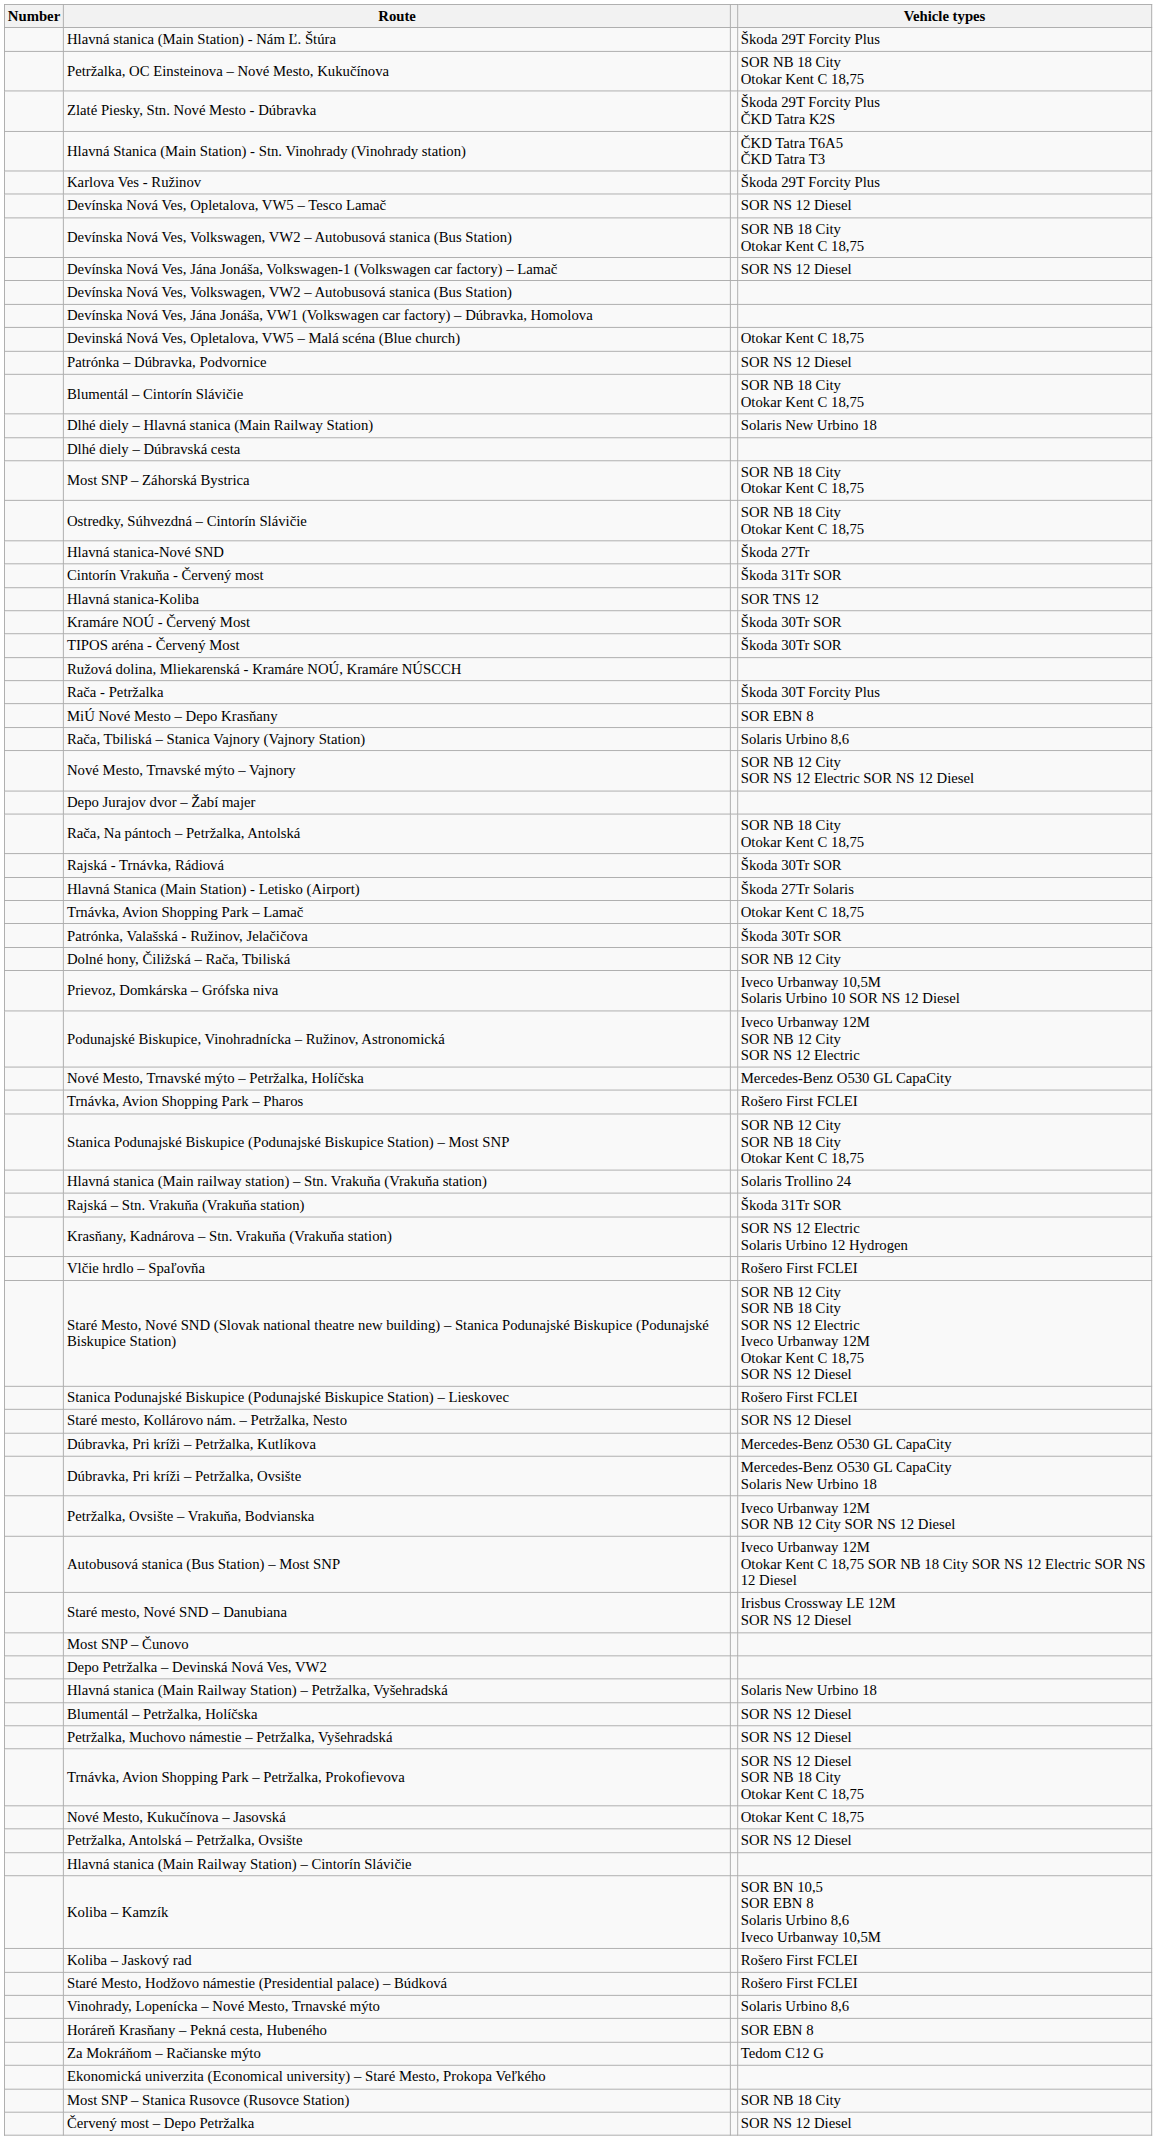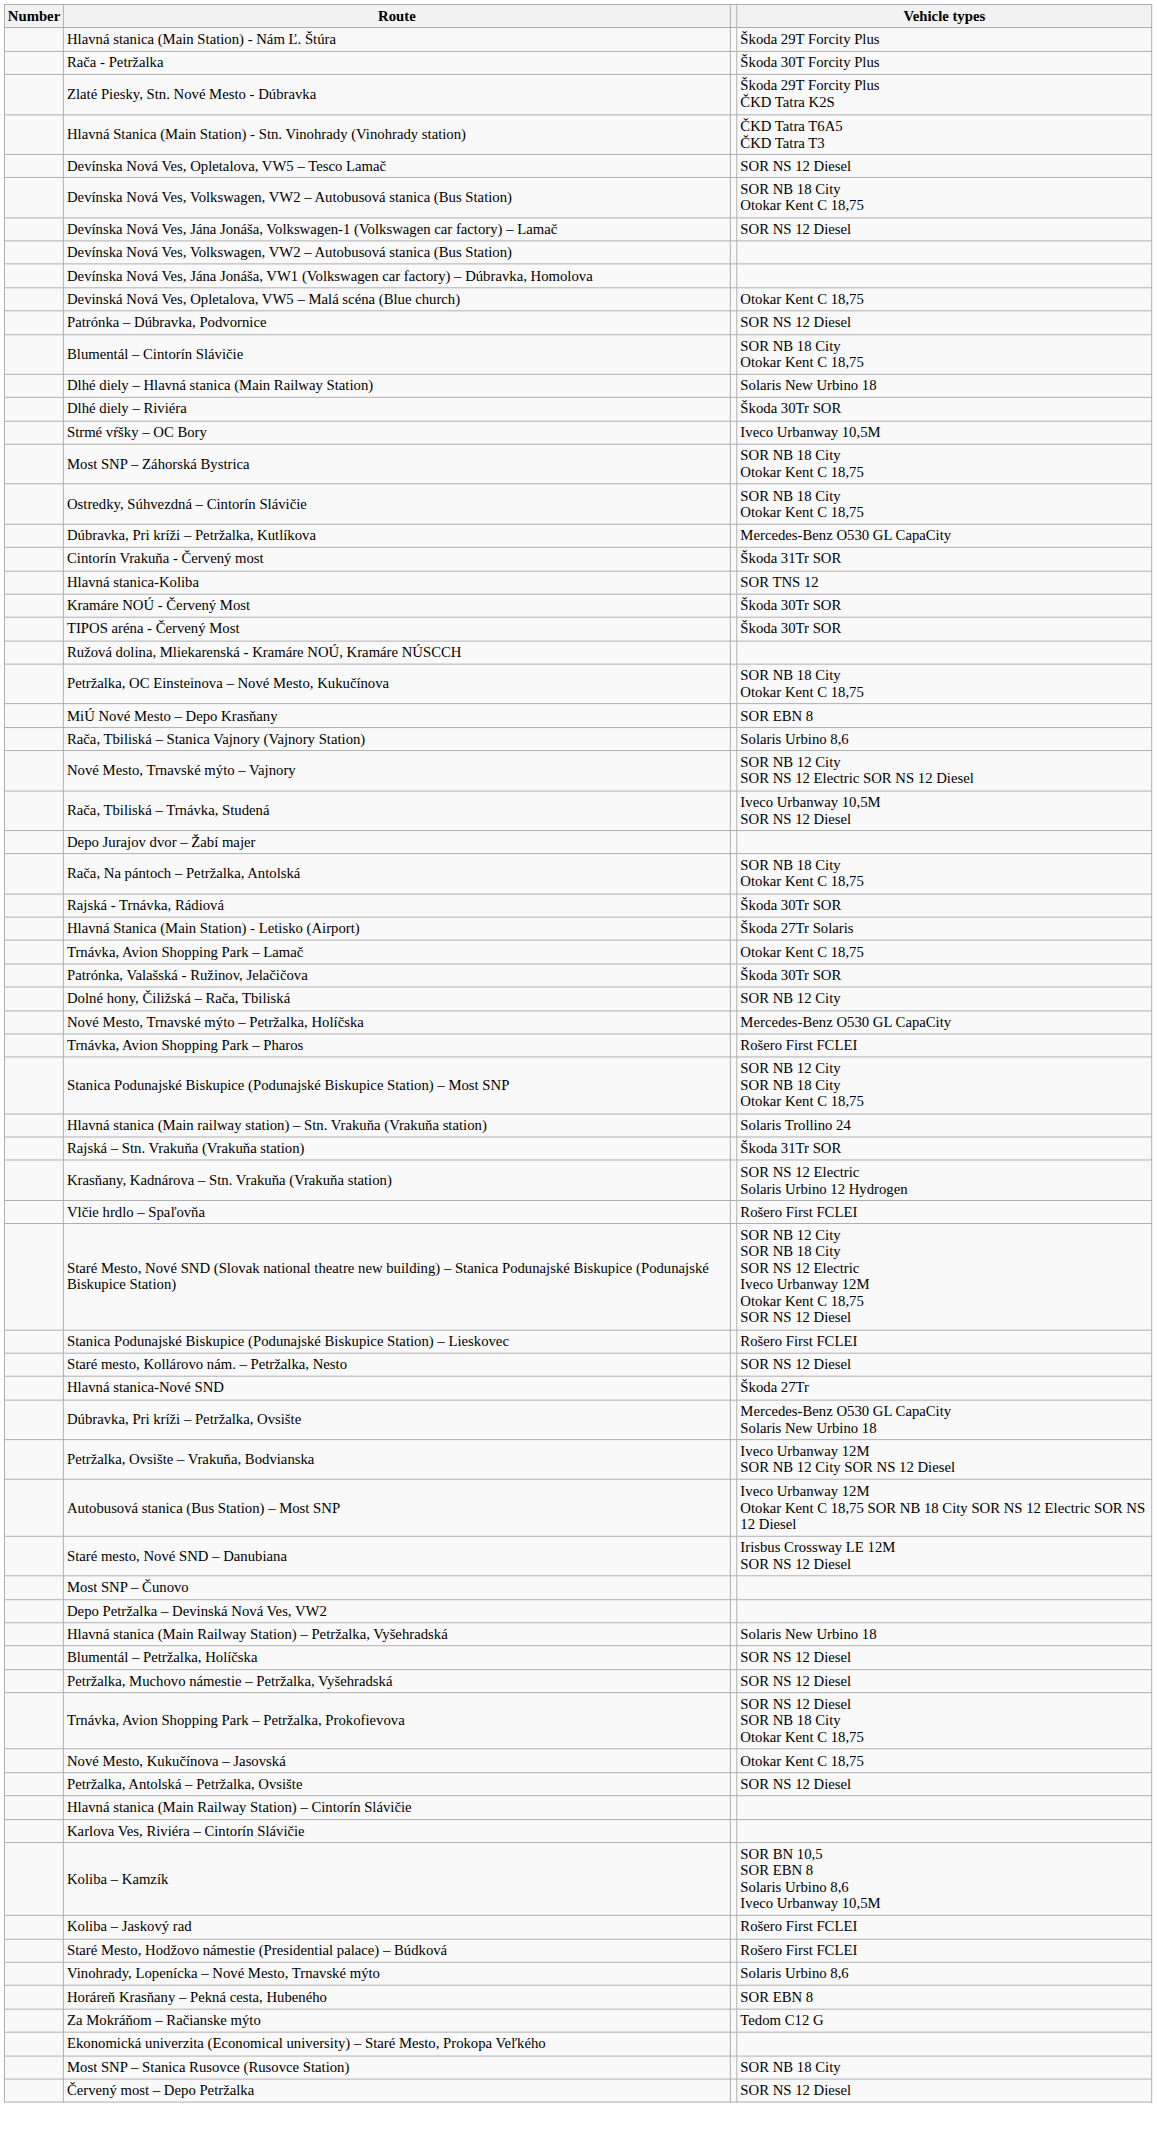rows swapped: (115, 692) <-> (228, 71)
- row: (134, 182)
+ row: (127, 409)
- row: (154, 449)
+ row: (137, 432)
rows swapped: (145, 552) <-> (191, 1444)
+ row: (168, 810)
- row: (173, 990)
- row: (256, 1038)
+ row: (186, 1830)
